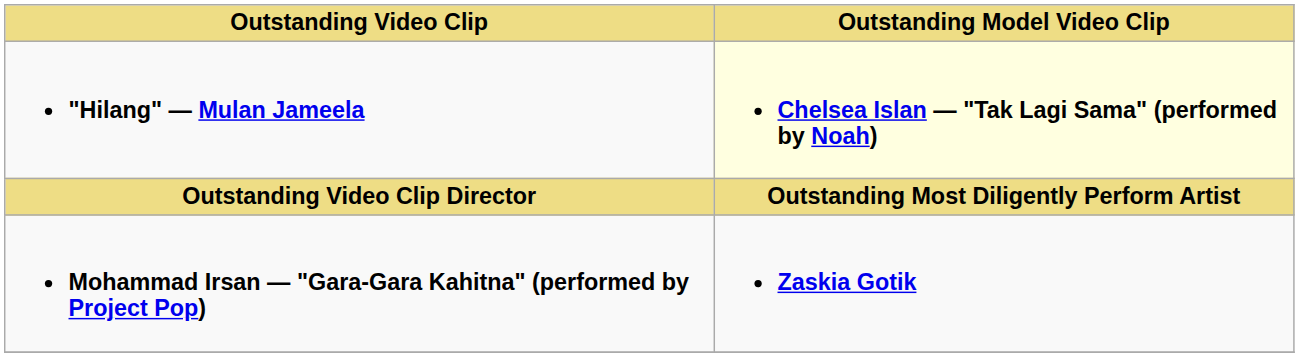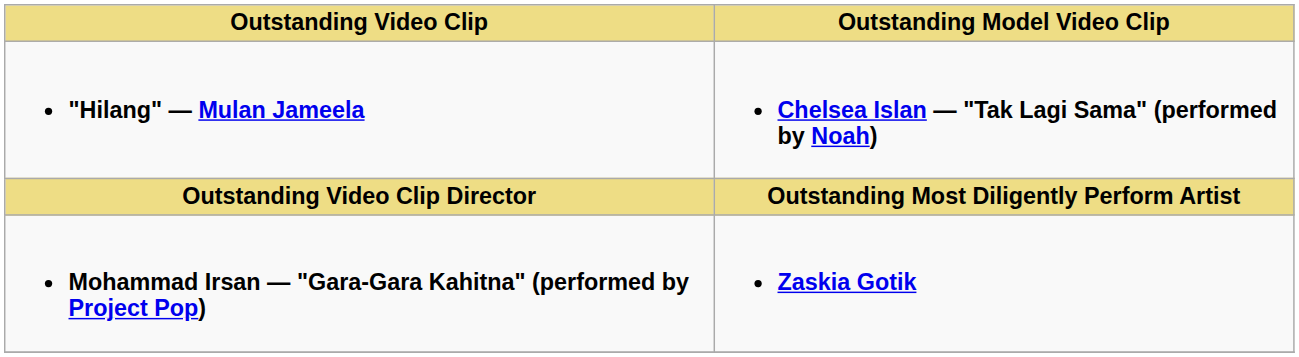(1004, 123) lightyellow background -> (1004, 123) no background
